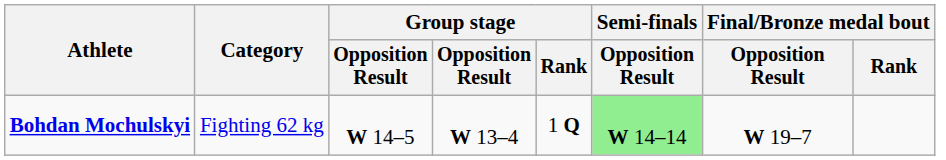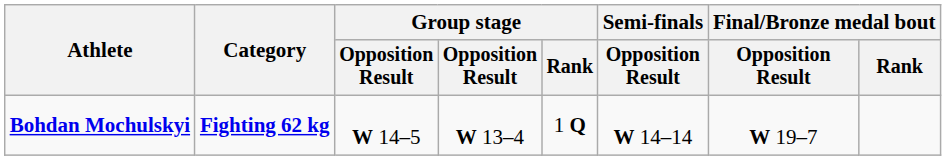(262, 125) normal -> (265, 125) bold
(647, 137) lightgreen background -> (653, 137) no background
